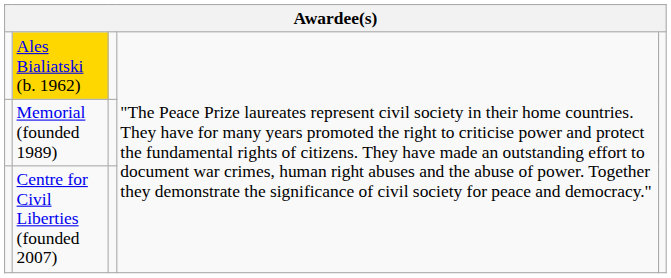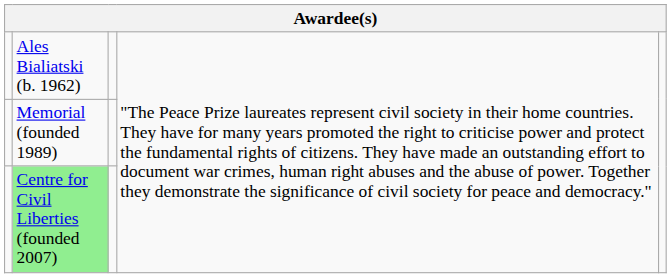(50, 65) gold background -> (50, 65) no background
(52, 219) no background -> (52, 219) lightgreen background
